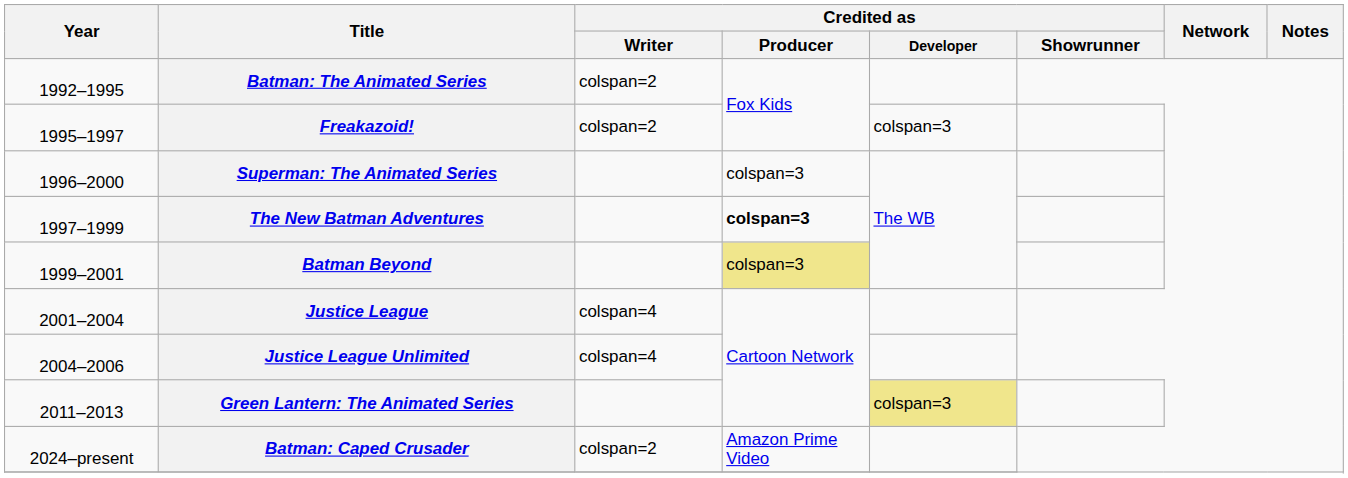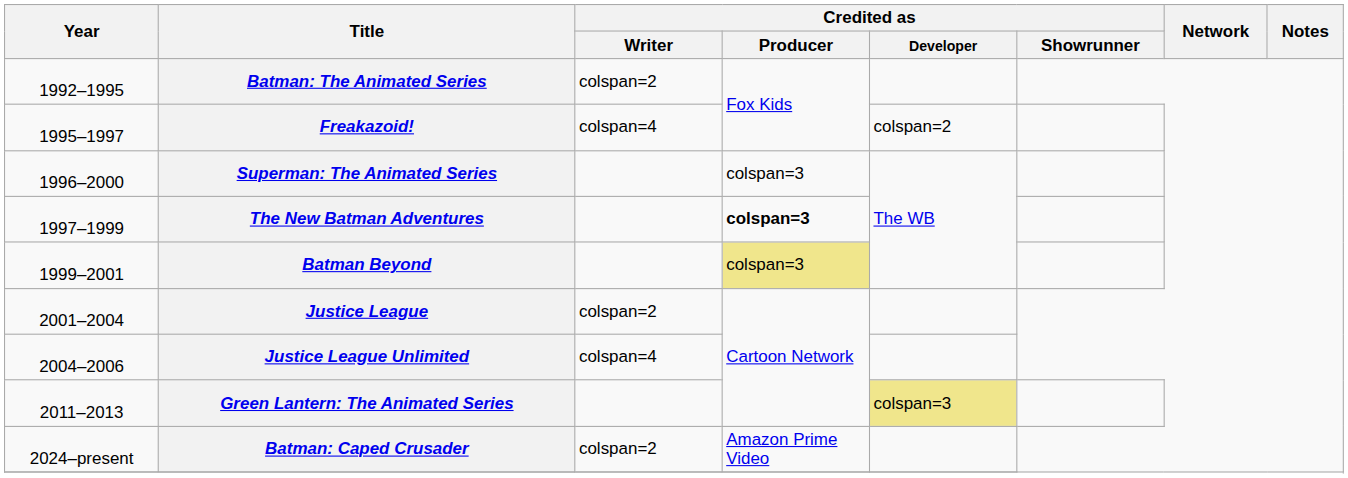(618, 127) colspan=2 -> (618, 127) colspan=4
(912, 127) colspan=3 -> (912, 127) colspan=2
(618, 311) colspan=4 -> (618, 311) colspan=2
